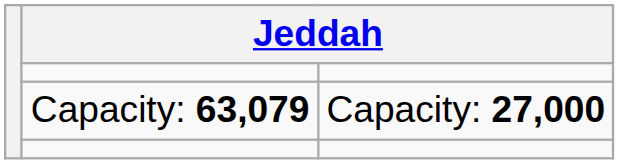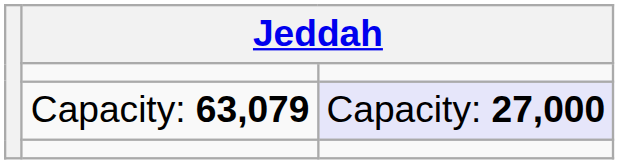(466, 109) no background -> (466, 109) lavender background
